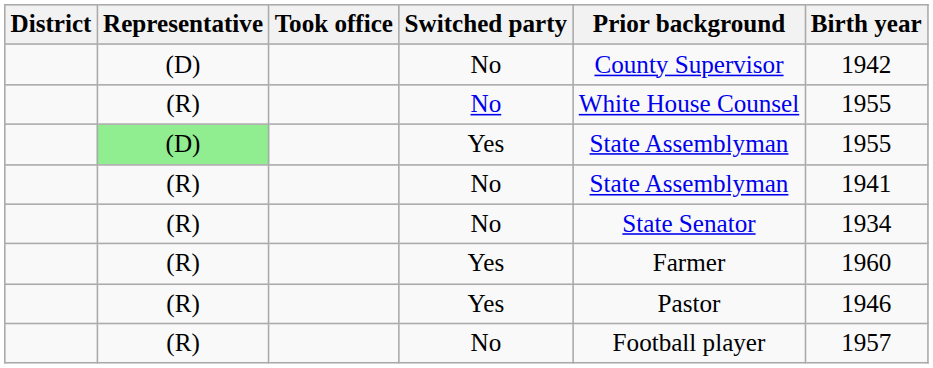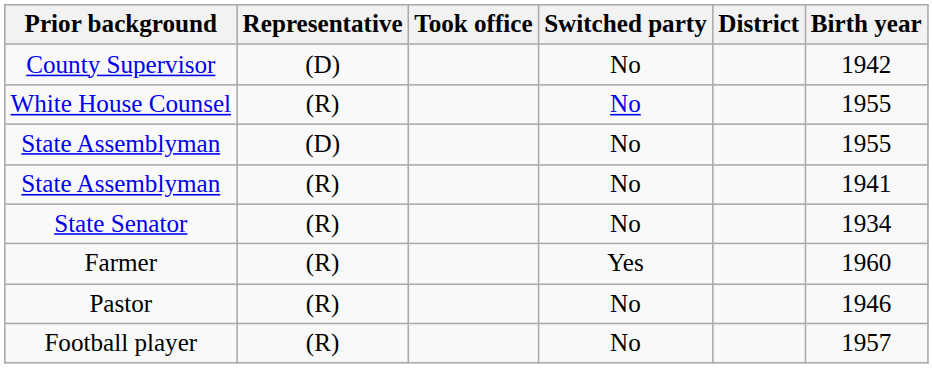columns swapped: (51, 24) <-> (689, 24)
(183, 143) lightgreen background -> (323, 143) no background
(486, 143) Yes -> (625, 143) No
(486, 303) Yes -> (625, 303) No
